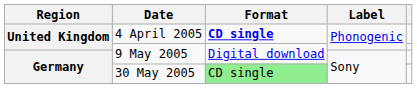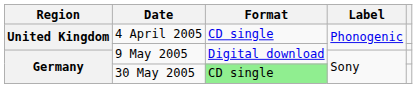(241, 34) bold -> (241, 34) normal
